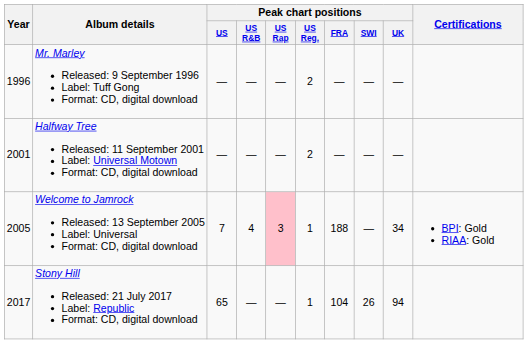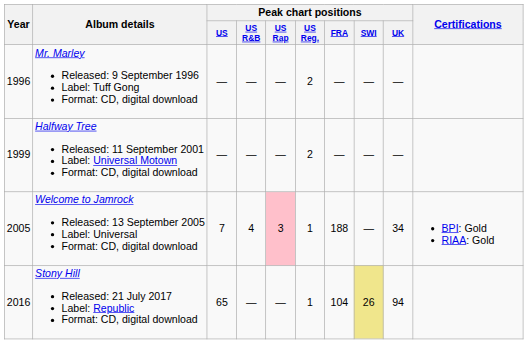(19, 155) 2001 -> (19, 155) 1999
(19, 302) 2017 -> (19, 302) 2016
(369, 302) no background -> (369, 302) khaki background
